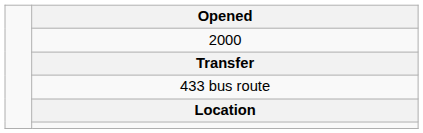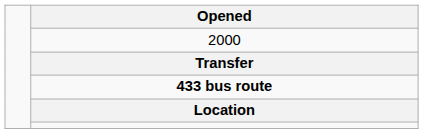(225, 86) normal -> (224, 86) bold
